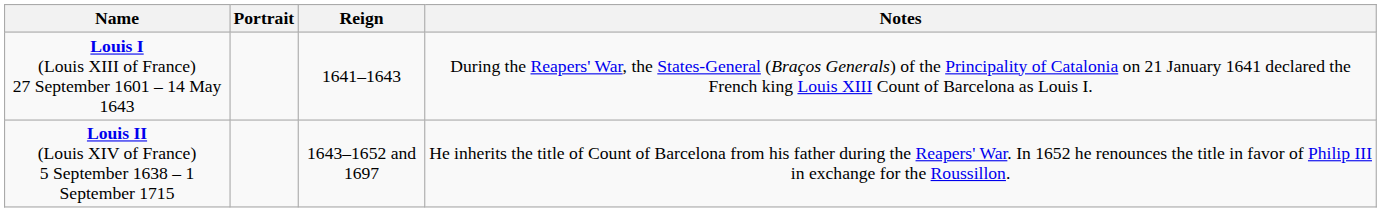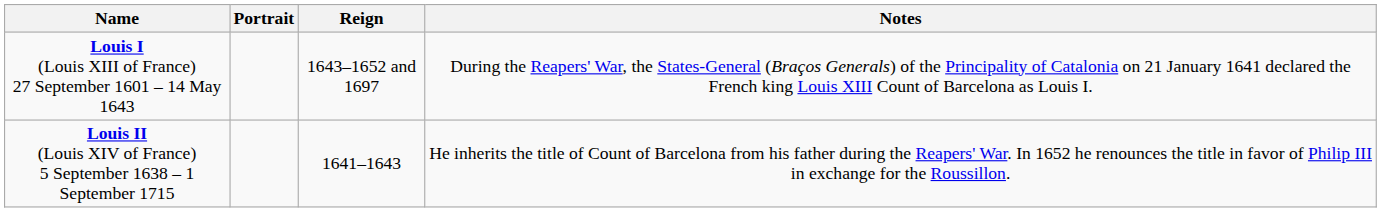(362, 76) 1641–1643 -> (362, 76) 1643–1652 and 1697
(362, 163) 1643–1652 and 1697 -> (362, 163) 1641–1643
